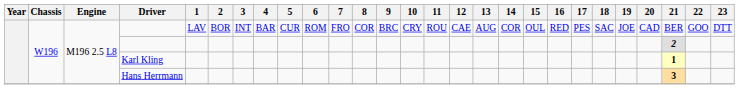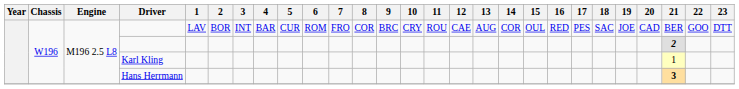(674, 59) bold -> (674, 59) normal
